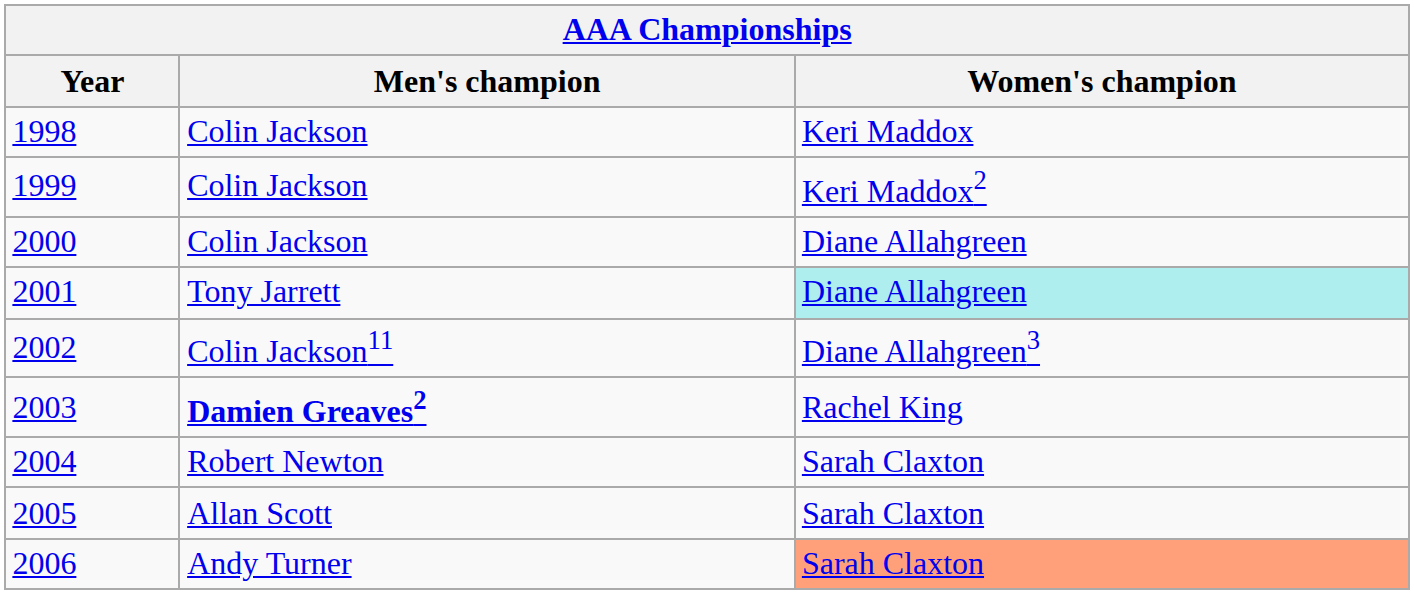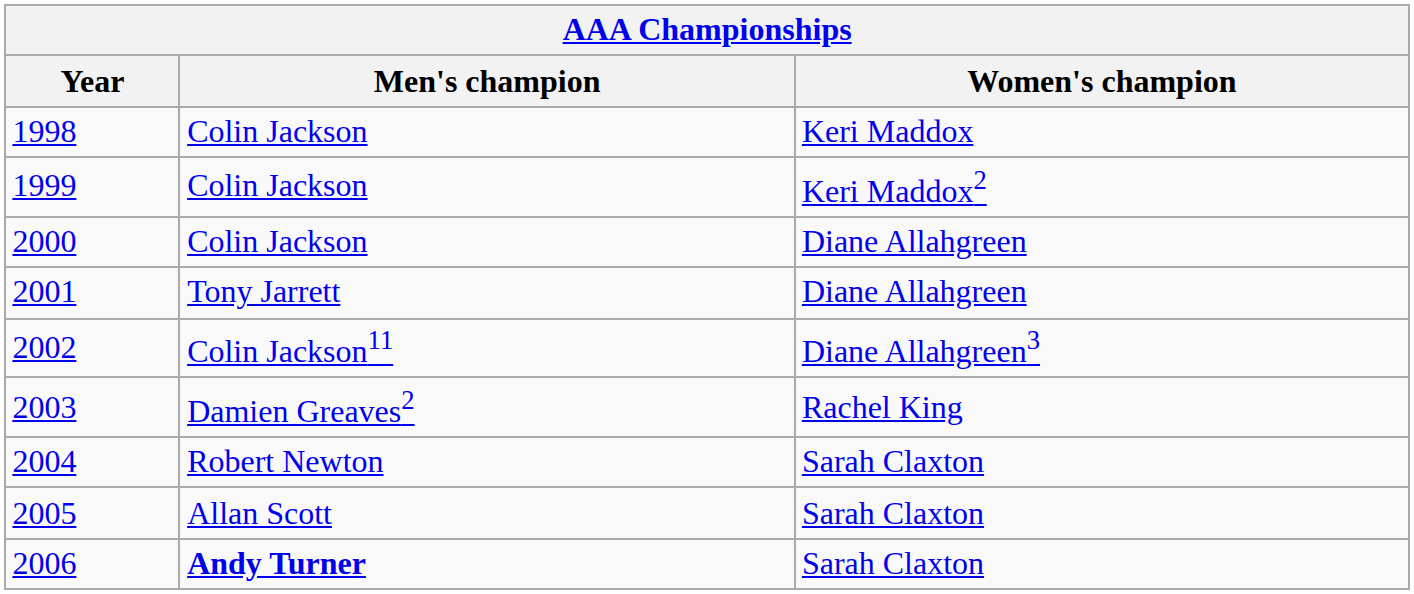(914, 292) paleturquoise background -> (914, 292) no background
(307, 406) bold -> (301, 406) normal
(269, 563) normal -> (276, 563) bold
(893, 563) lightsalmon background -> (893, 563) no background
